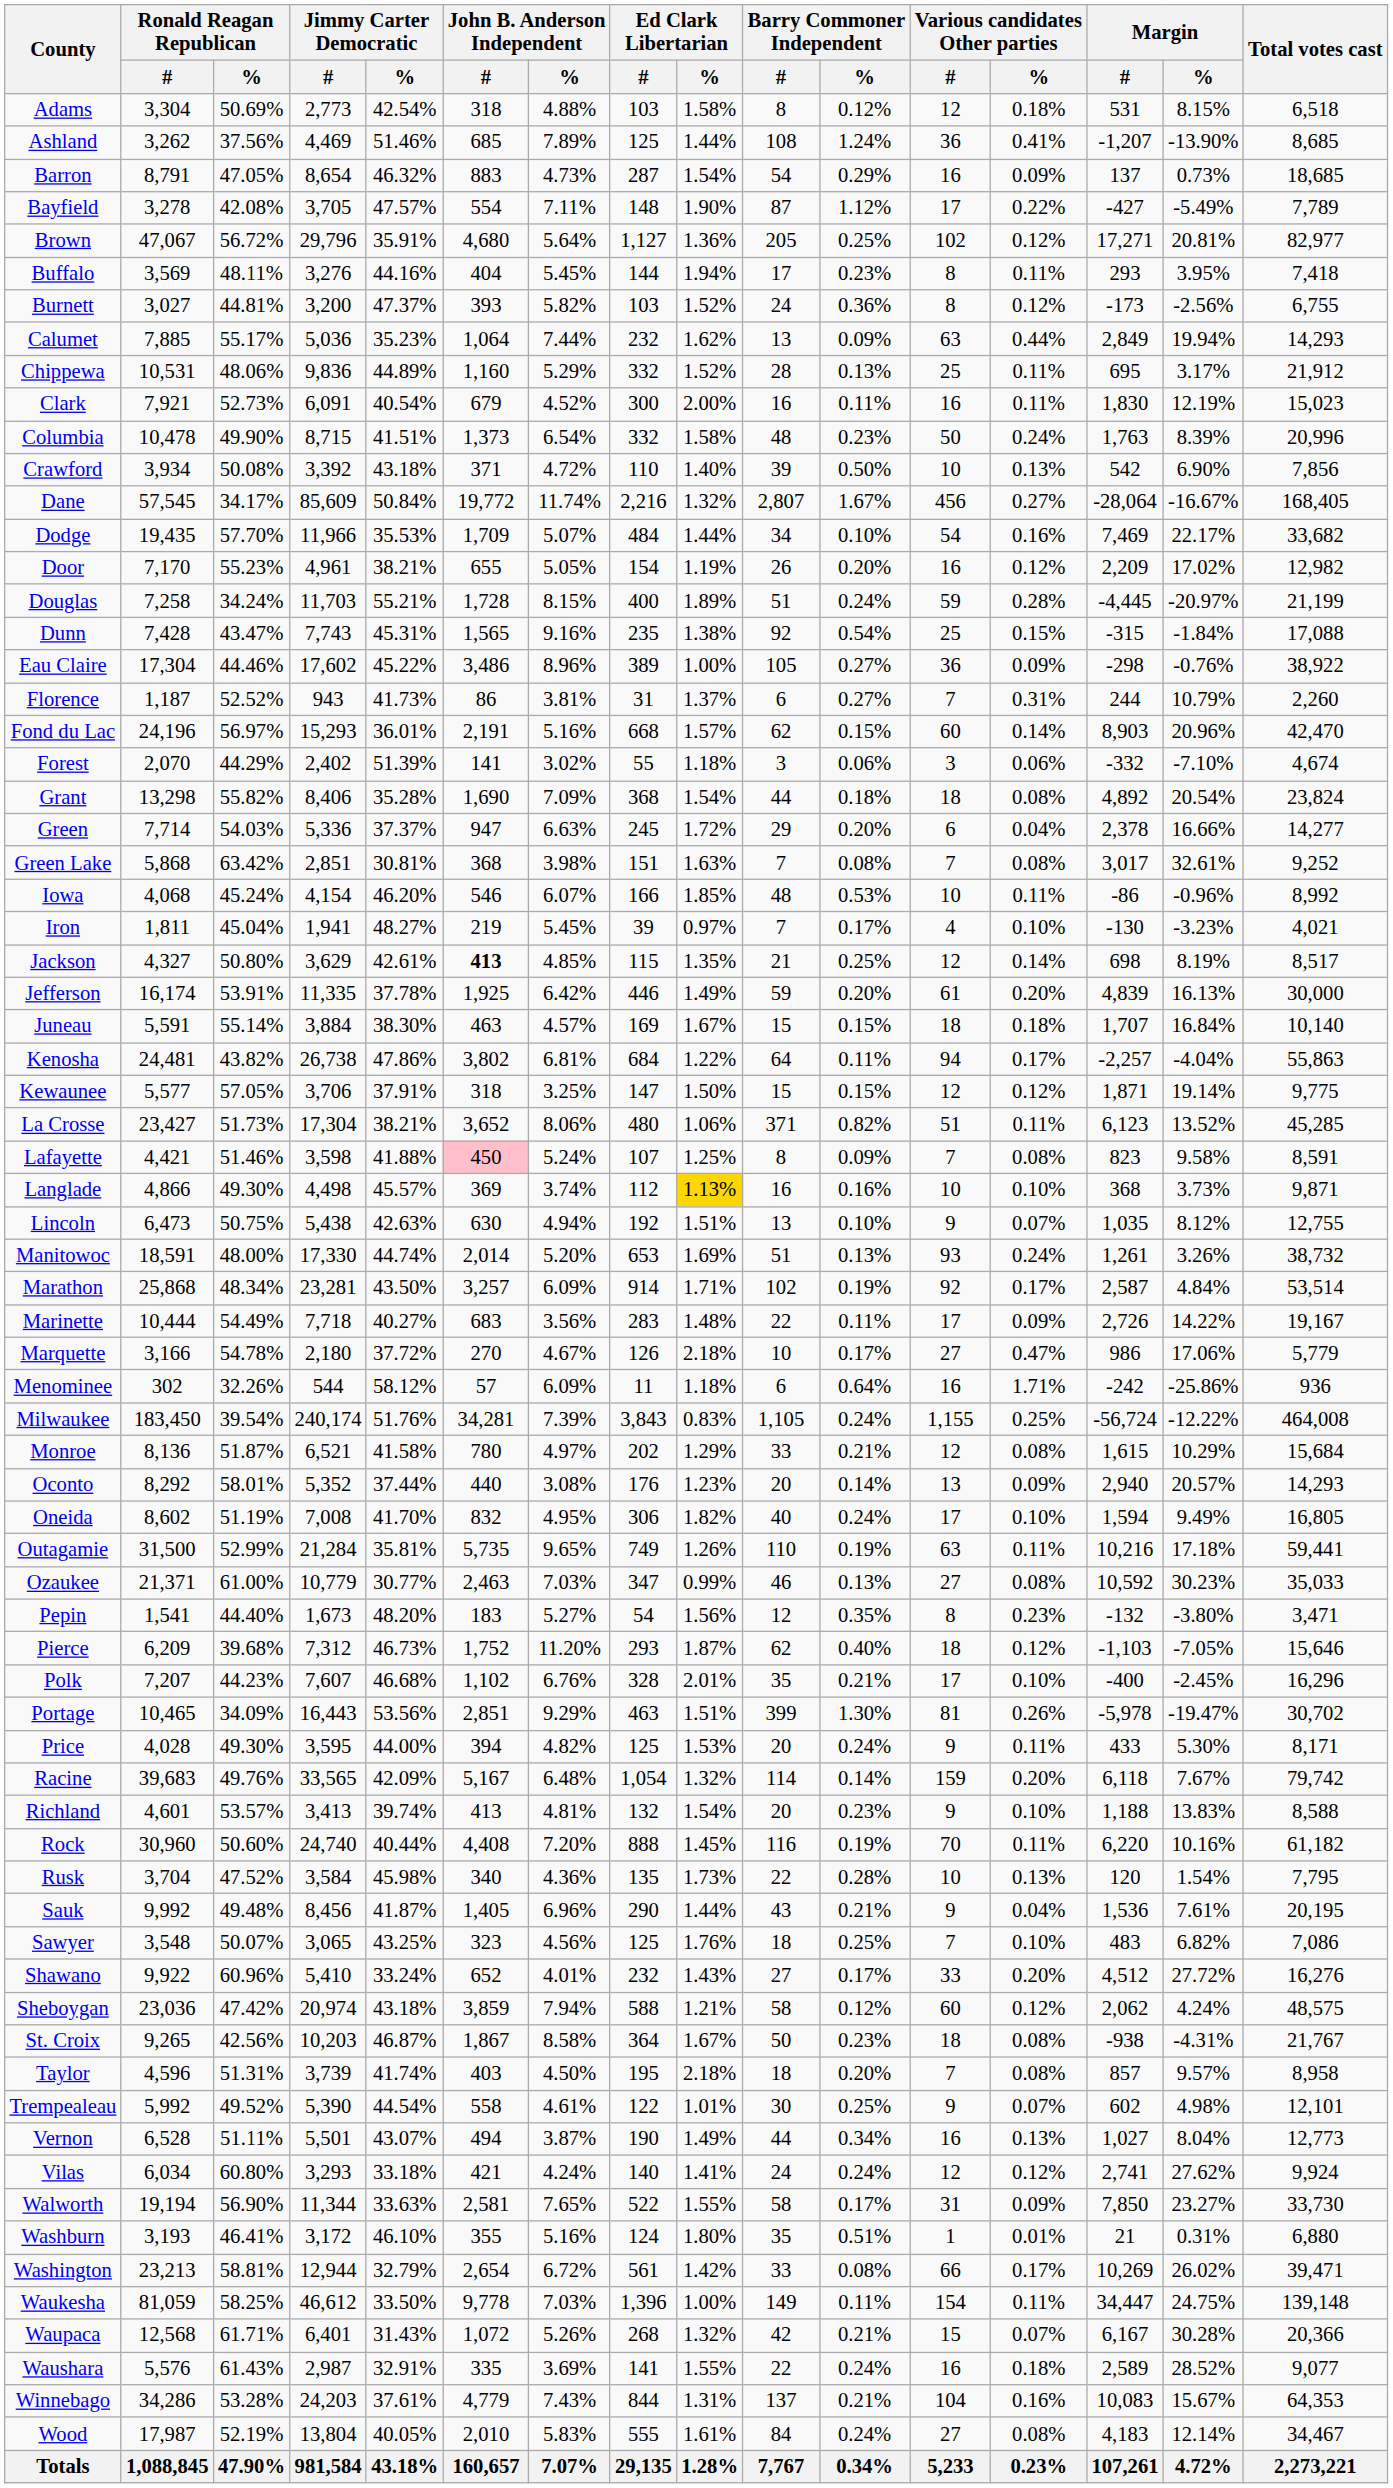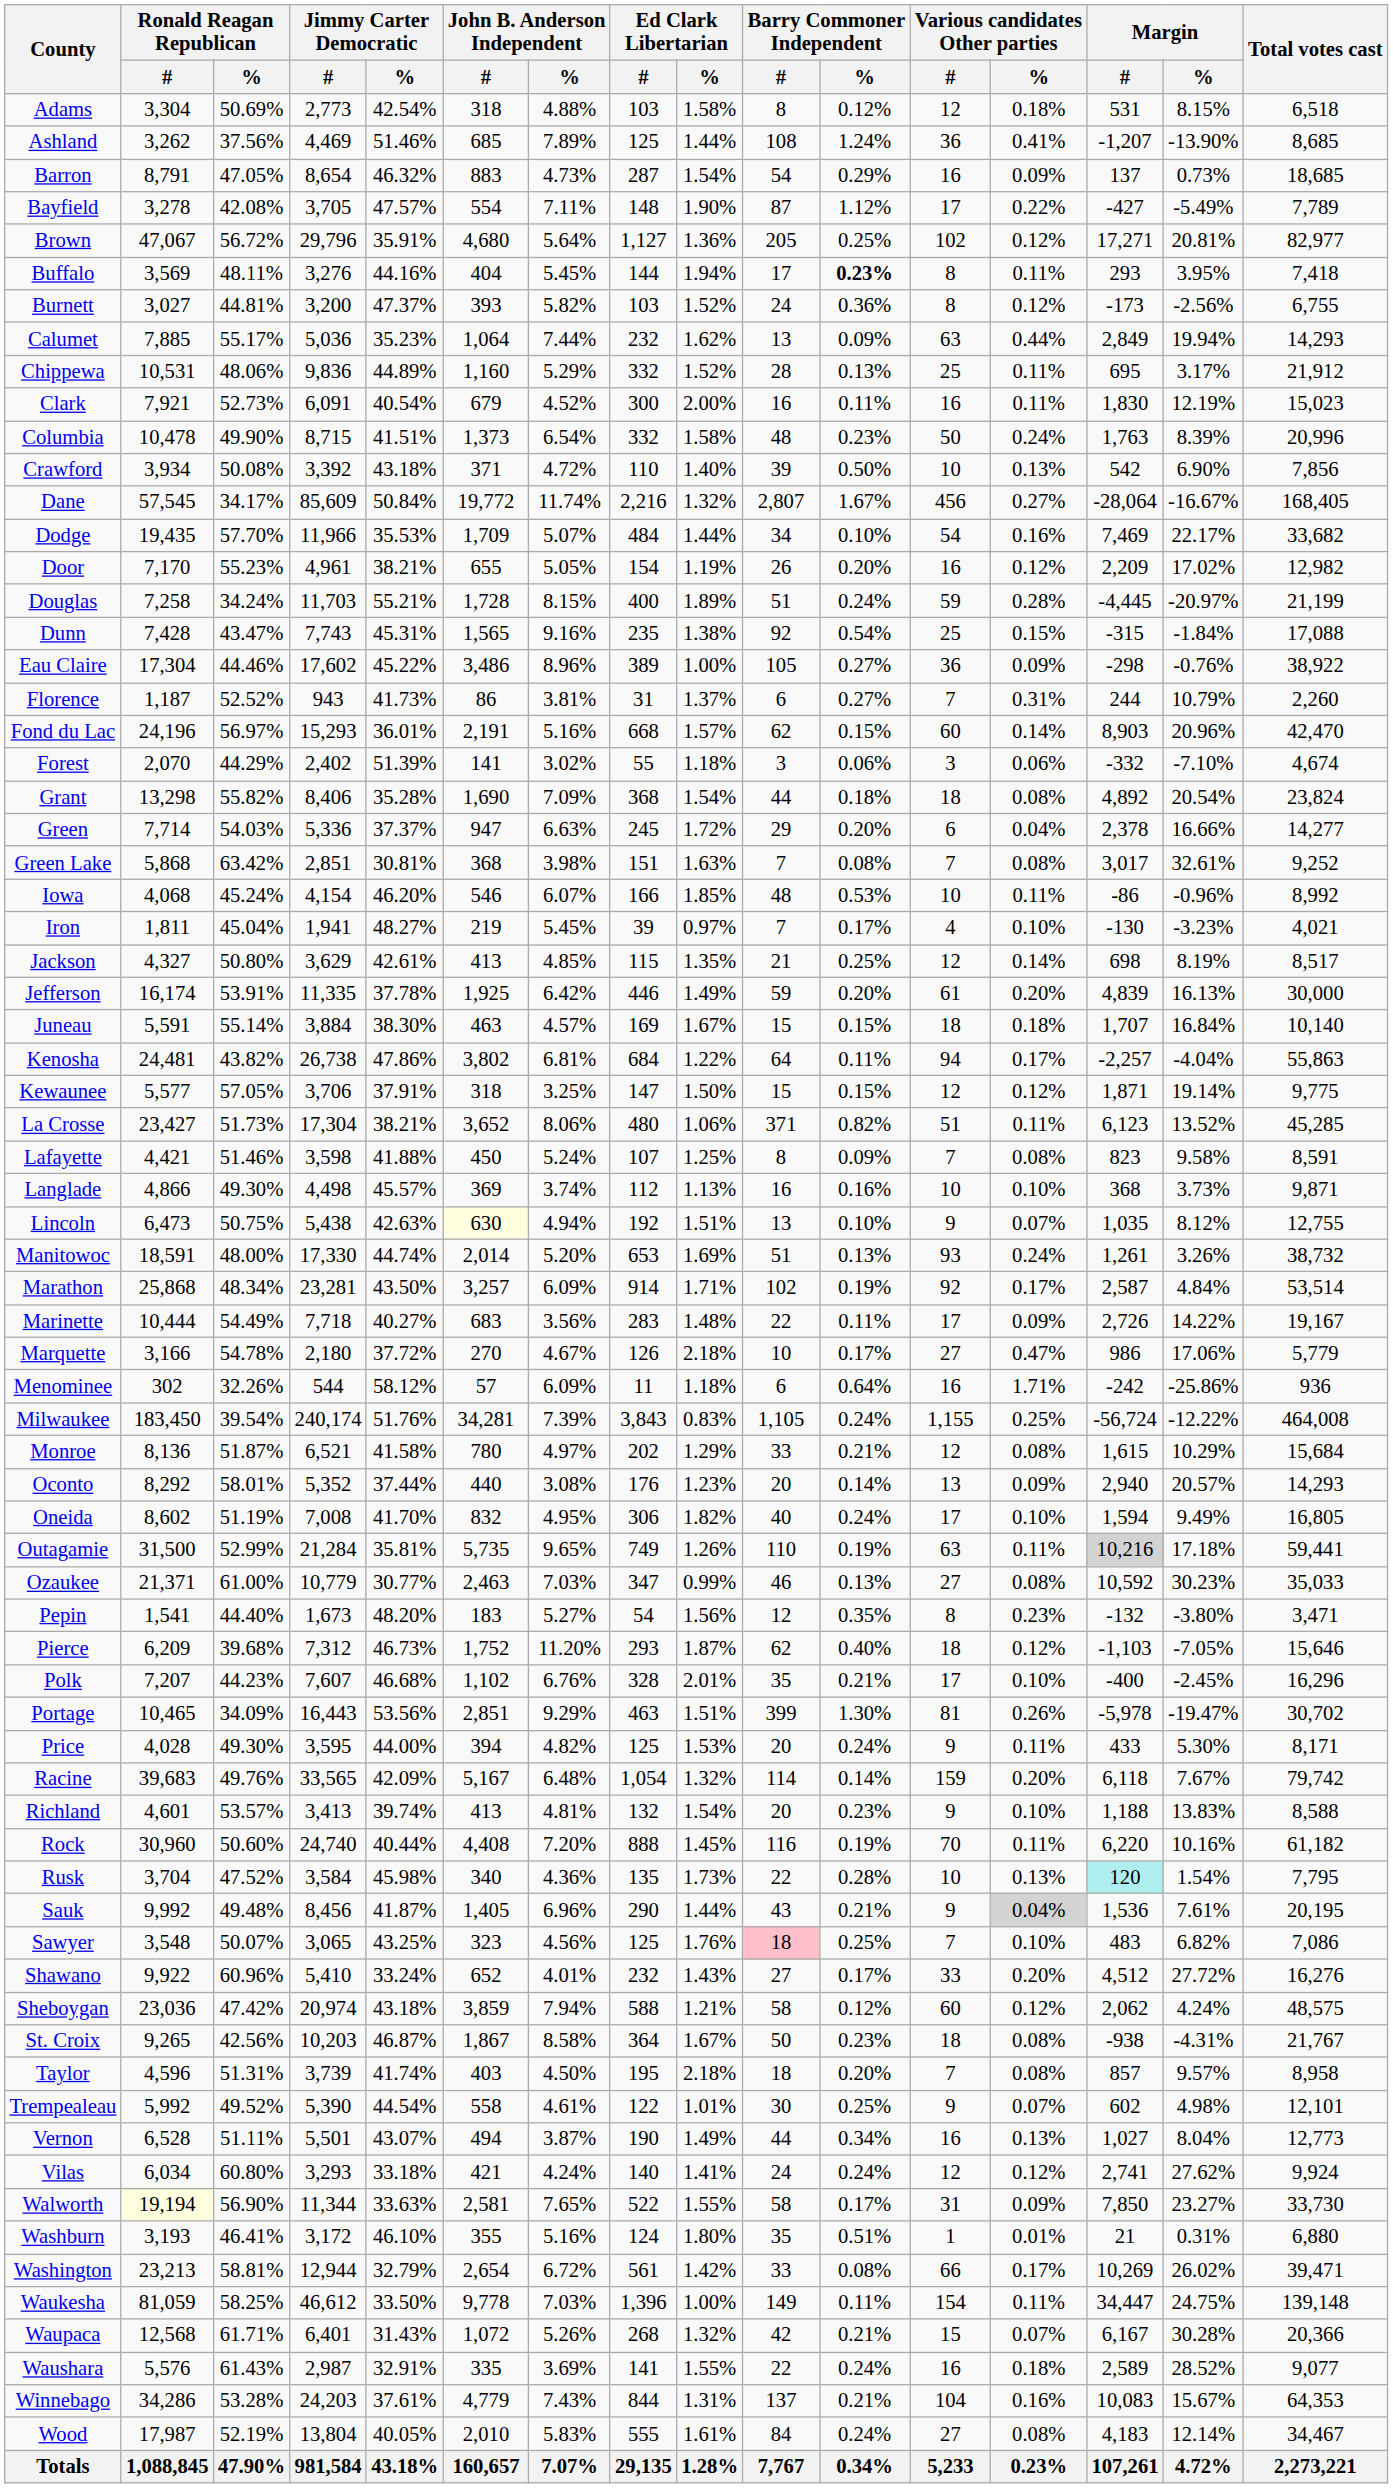(865, 273) normal -> (865, 273) bold
(486, 960) bold -> (486, 960) normal
(486, 1157) pink background -> (486, 1157) no background
(710, 1189) gold background -> (710, 1189) no background
(486, 1222) no background -> (486, 1222) lightyellow background
(1125, 1549) no background -> (1125, 1549) lightgrey background
(1125, 1877) no background -> (1125, 1877) paleturquoise background
(1039, 1909) no background -> (1039, 1909) lightgrey background
(781, 1942) no background -> (781, 1942) pink background
(167, 2204) no background -> (167, 2204) lightyellow background
